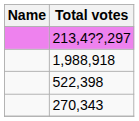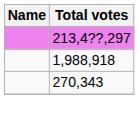- row: (78, 82)
